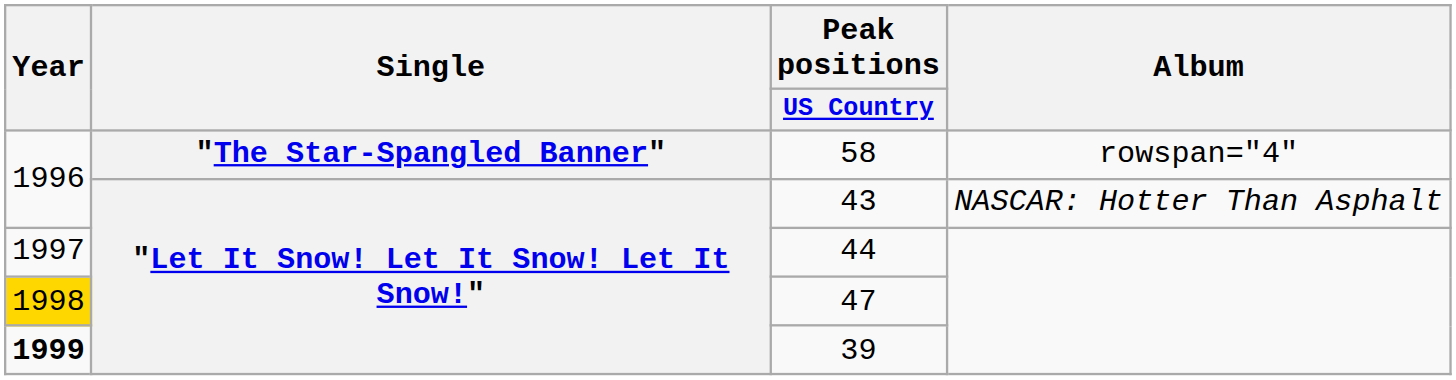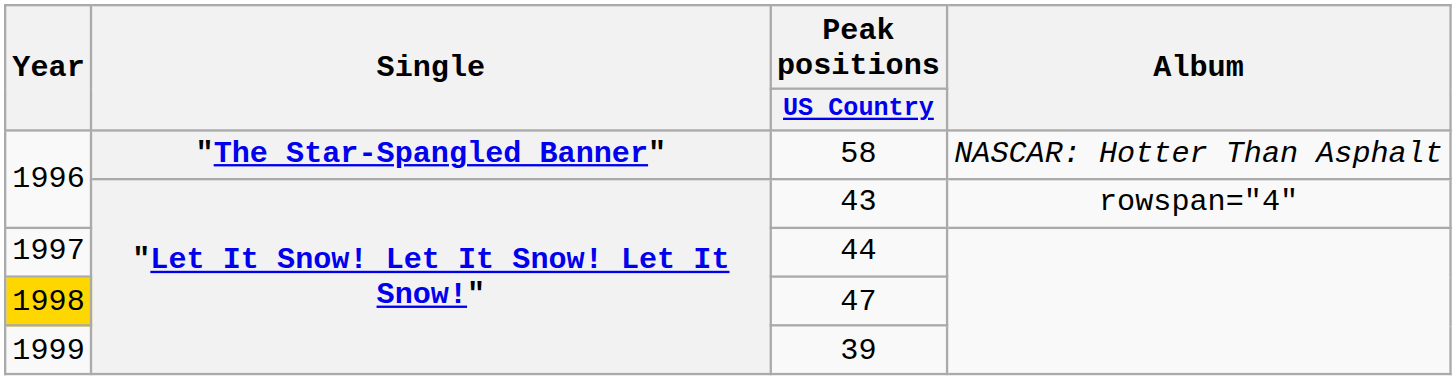(1199, 154) rowspan="4" -> (1199, 154) NASCAR: Hotter Than Asphalt
(1199, 203) NASCAR: Hotter Than Asphalt -> (1199, 203) rowspan="4"
(49, 350) bold -> (49, 350) normal
